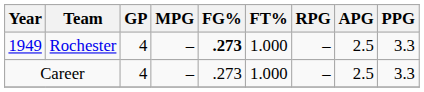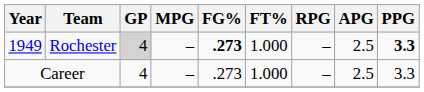(143, 46) no background -> (143, 46) lightgrey background
(404, 46) normal -> (404, 46) bold
